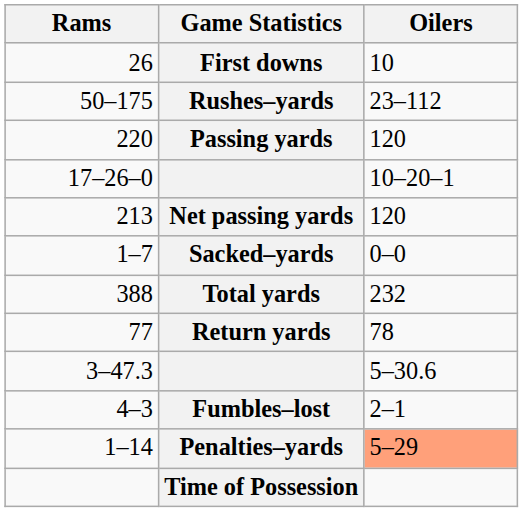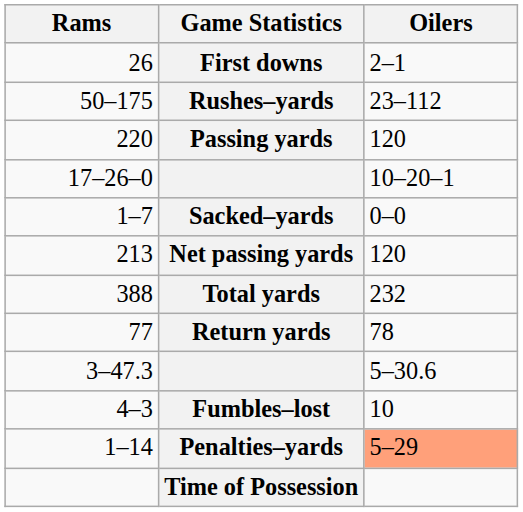(382, 62) 10 -> (388, 62) 2–1
rows swapped: (135, 255) <-> (135, 216)
(388, 409) 2–1 -> (382, 409) 10
